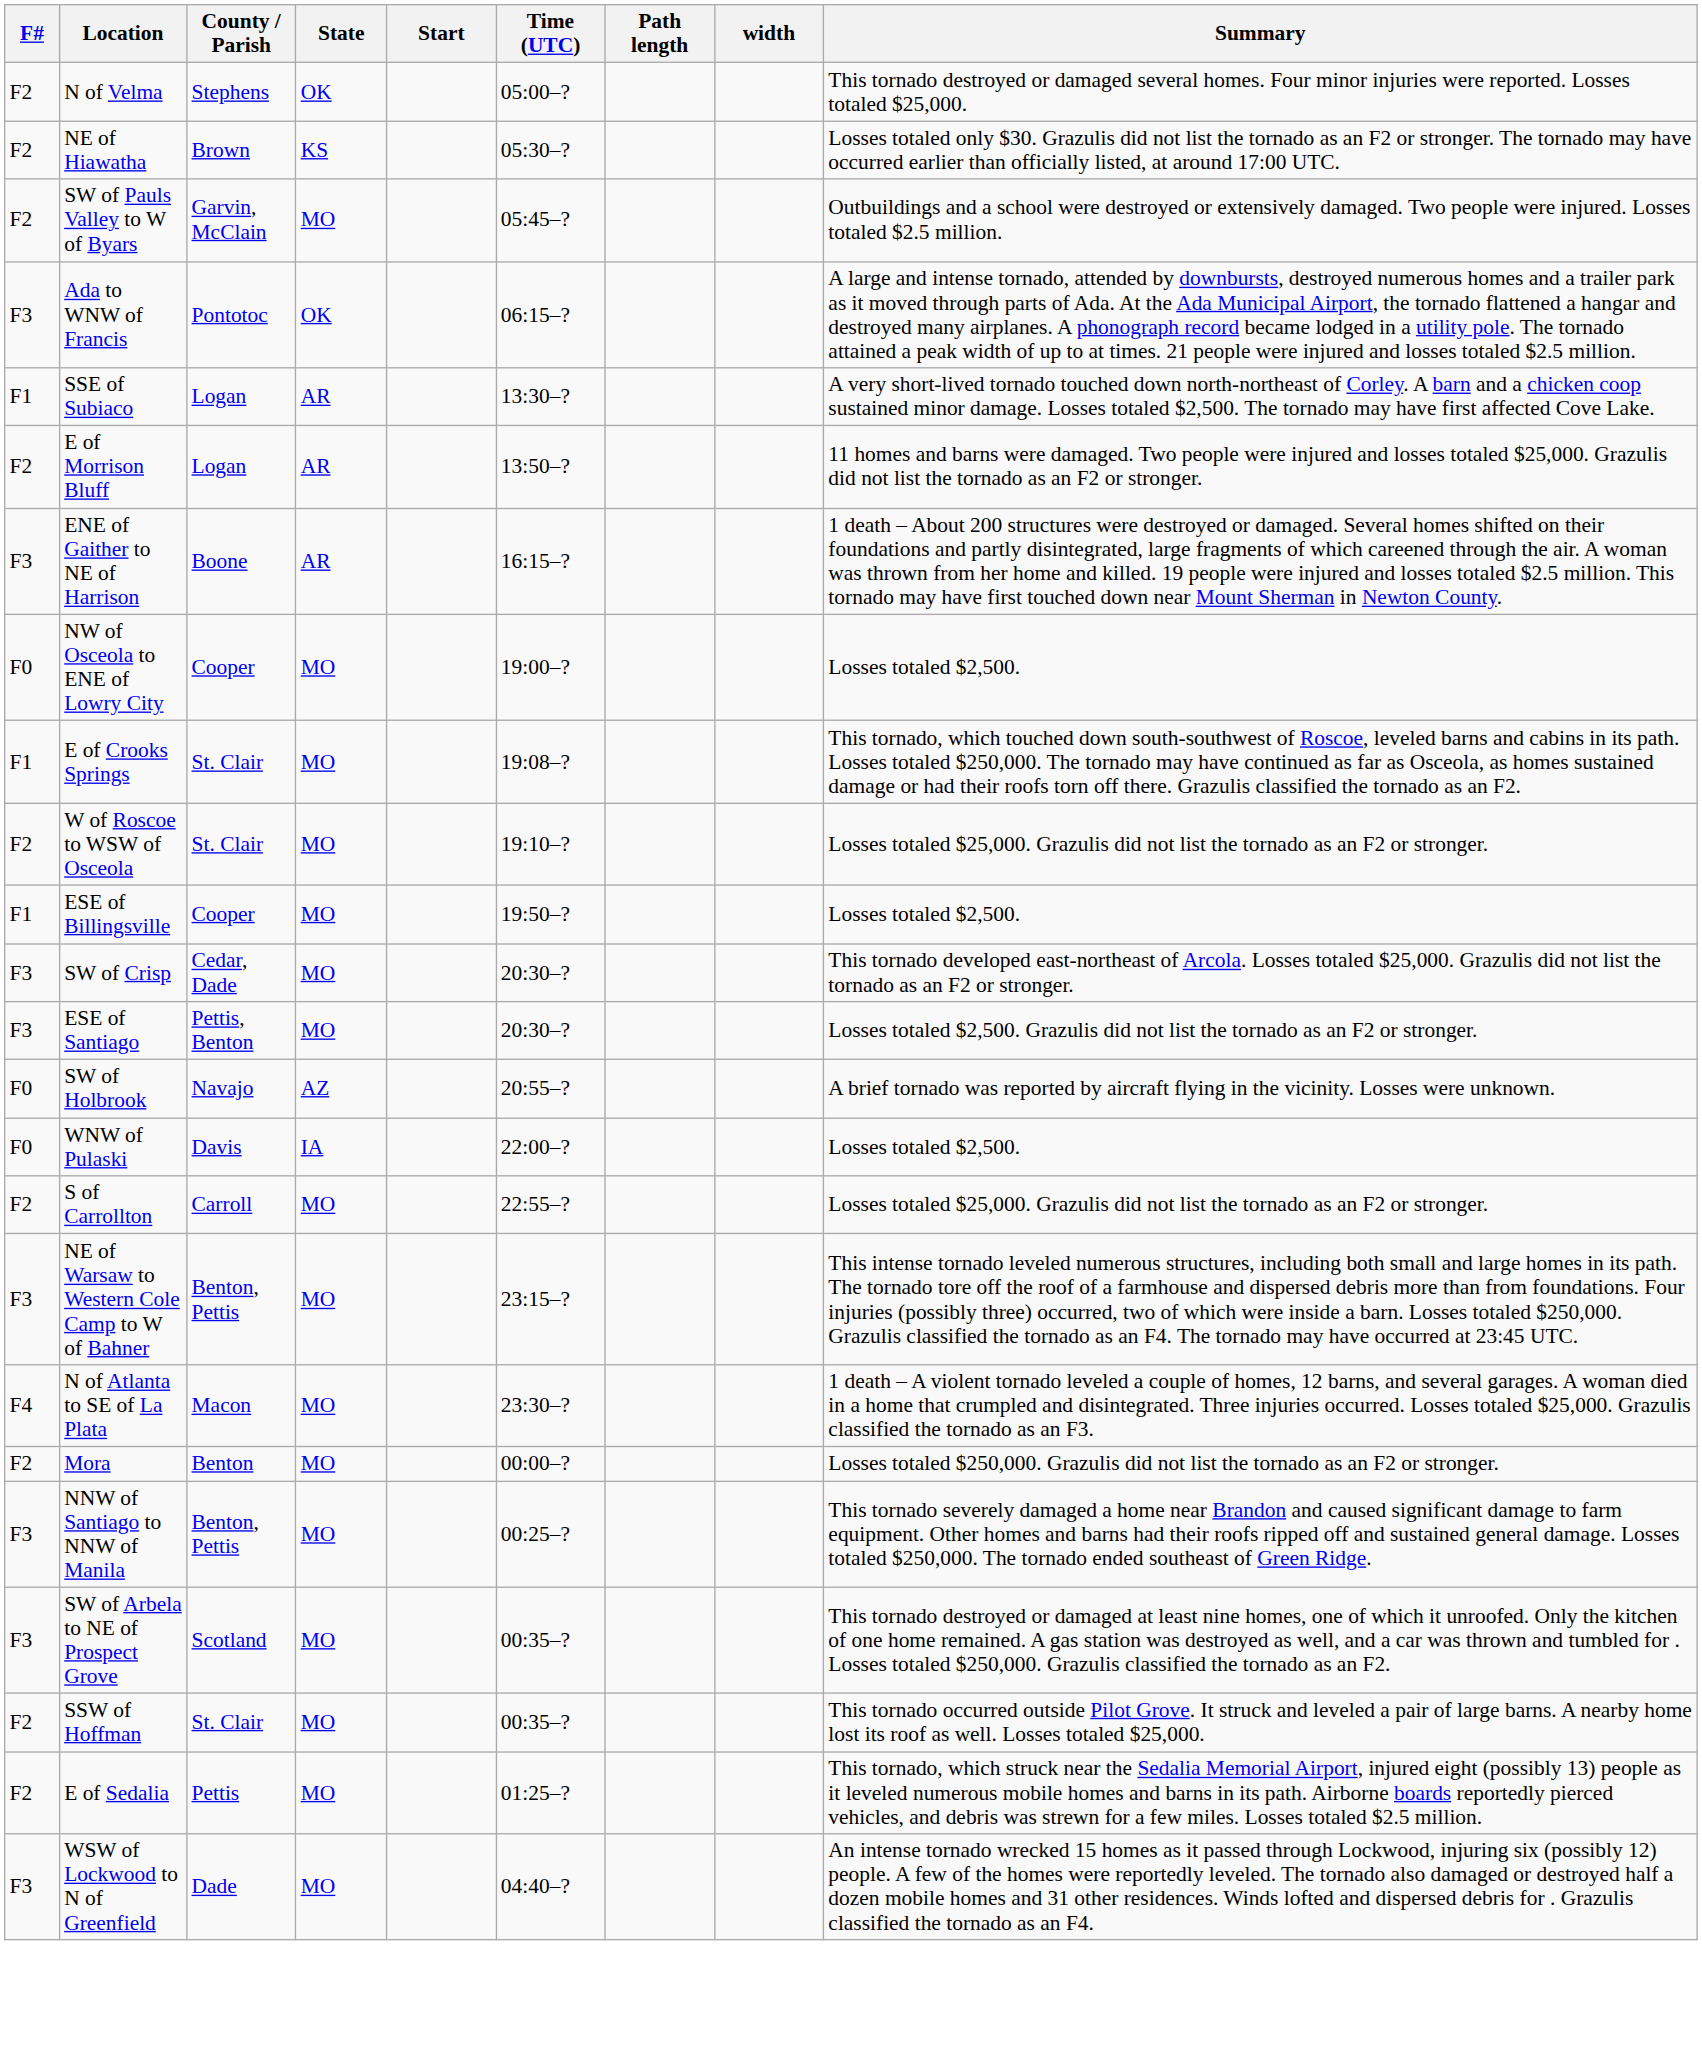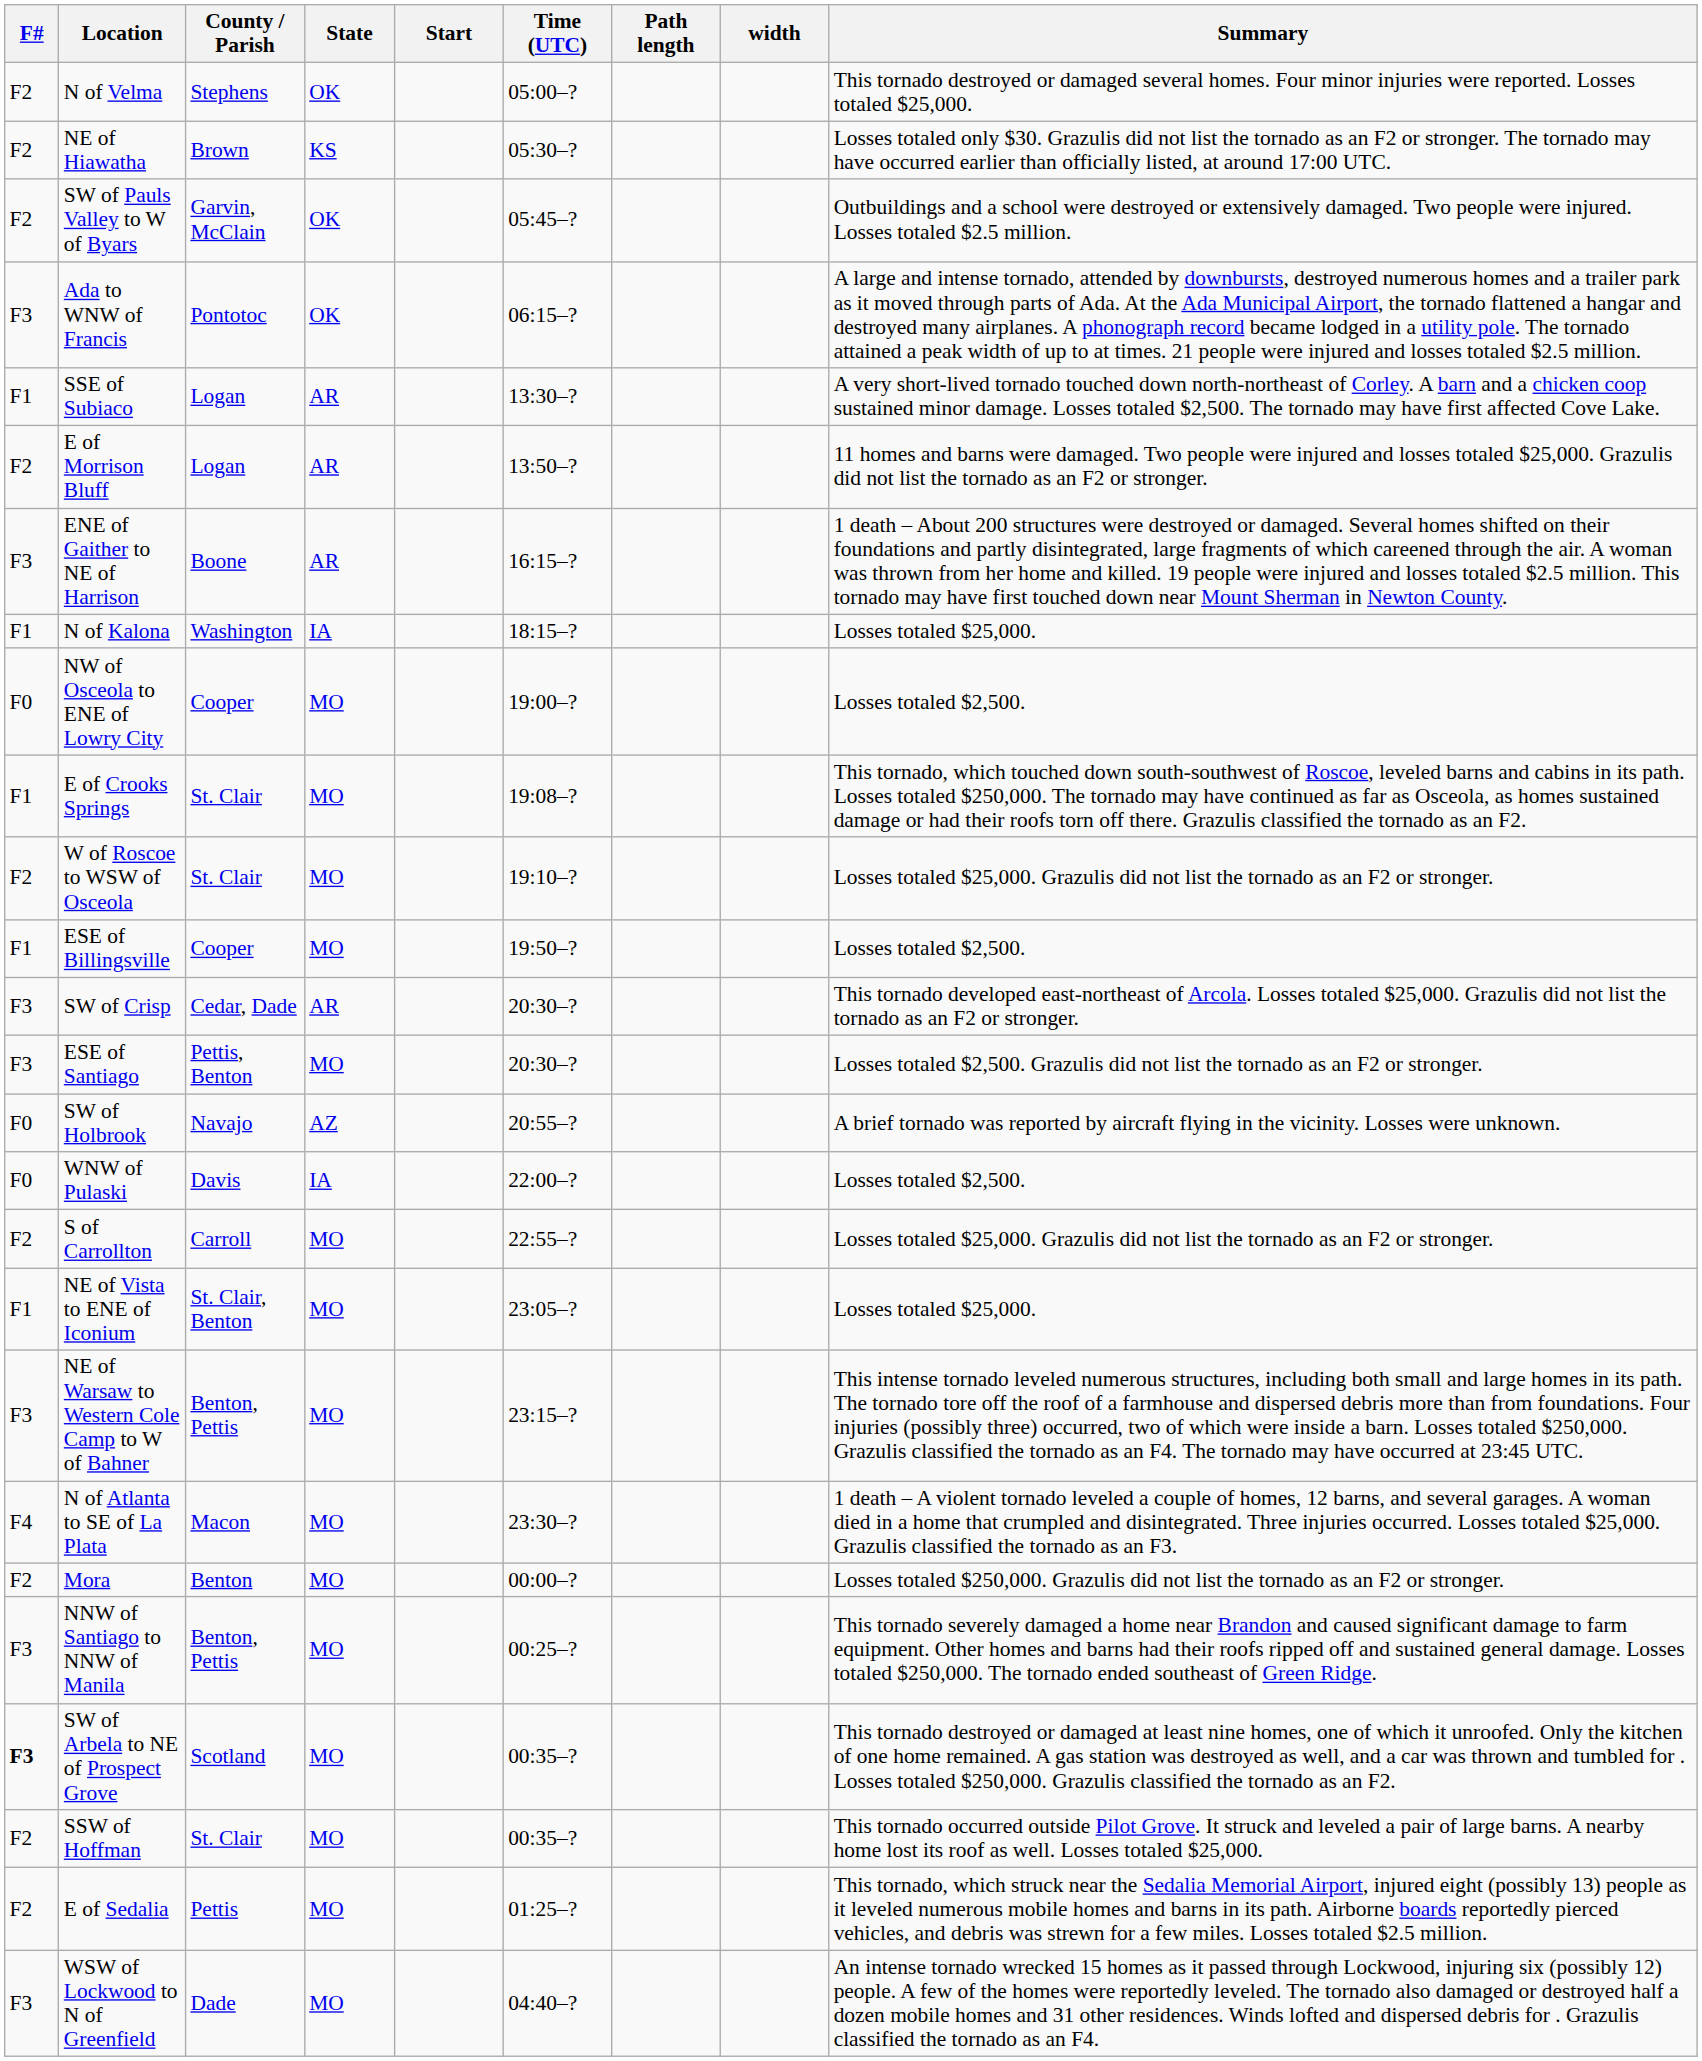(318, 219) MO -> (325, 219) OK
+ row: (117, 631)
(318, 972) MO -> (324, 1006) AR
+ row: (114, 1308)
(21, 1640) normal -> (22, 1756) bold
